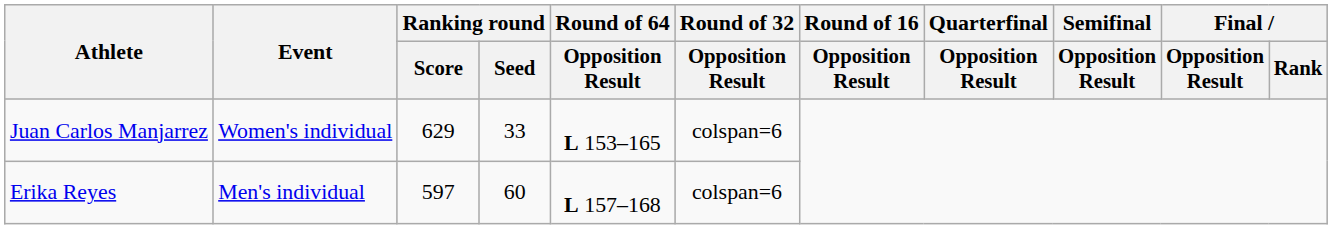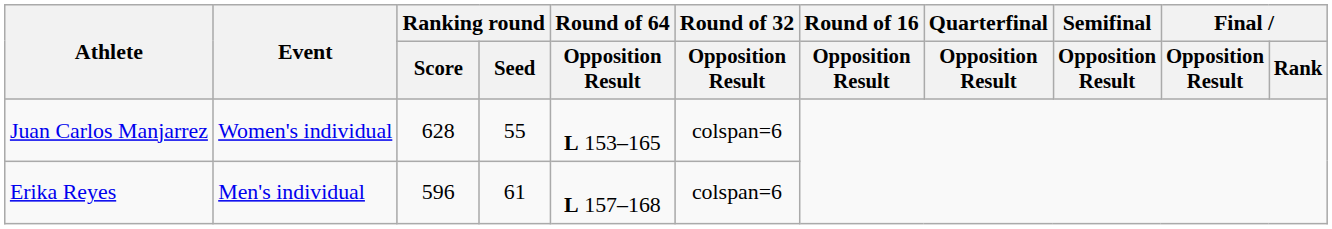(438, 130) 629 -> (438, 130) 628
(515, 130) 33 -> (515, 130) 55
(438, 192) 597 -> (438, 192) 596
(515, 192) 60 -> (515, 192) 61
